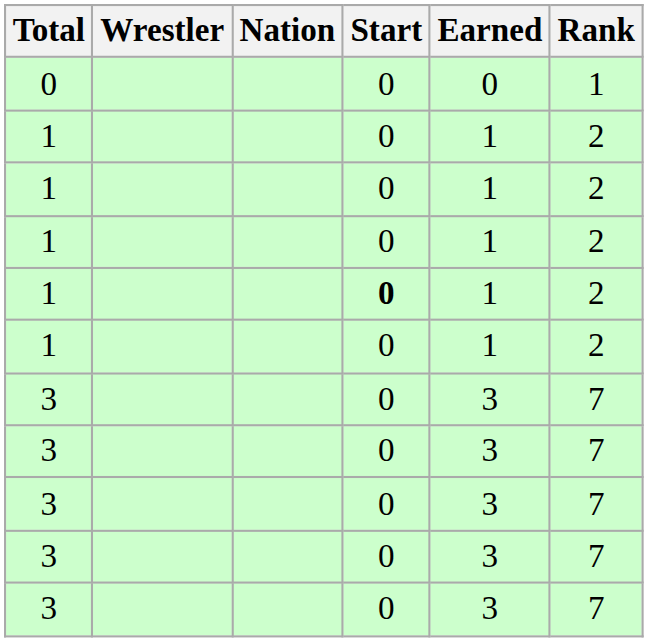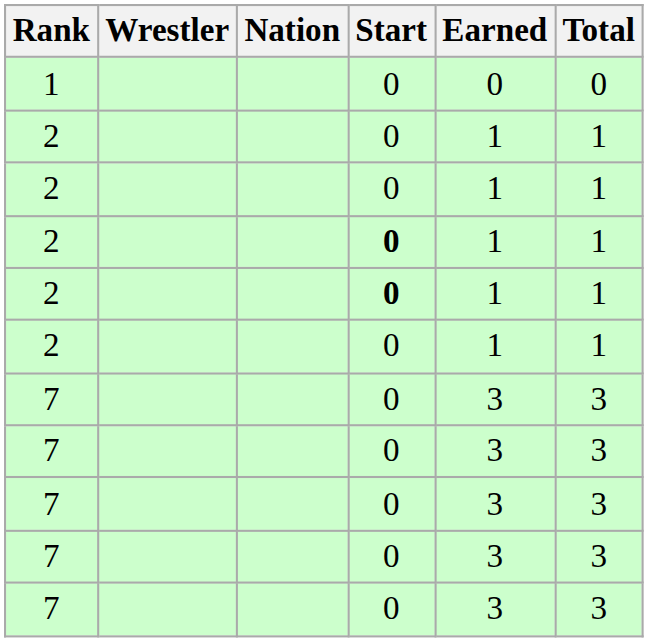columns swapped: (596, 30) <-> (49, 30)
(386, 240) normal -> (391, 240) bold
